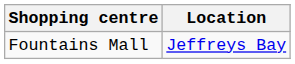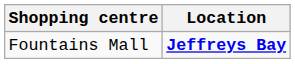(226, 45) normal -> (226, 45) bold
